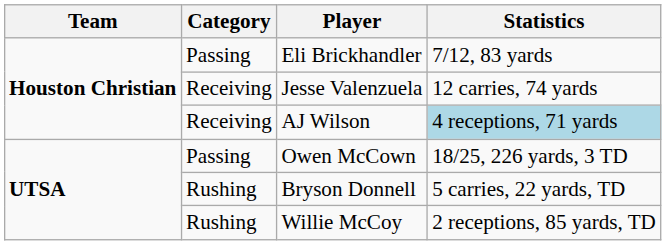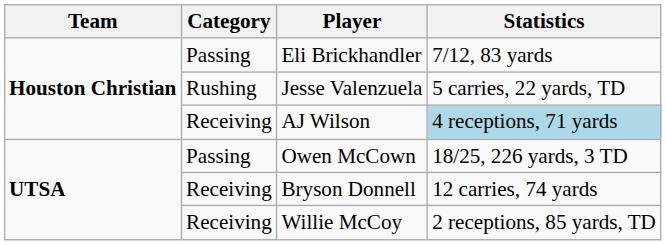(229, 88) Receiving -> (221, 88) Rushing
(515, 88) 12 carries, 74 yards -> (529, 88) 5 carries, 22 yards, TD
(221, 188) Rushing -> (229, 188) Receiving
(529, 188) 5 carries, 22 yards, TD -> (515, 188) 12 carries, 74 yards
(221, 222) Rushing -> (229, 222) Receiving
